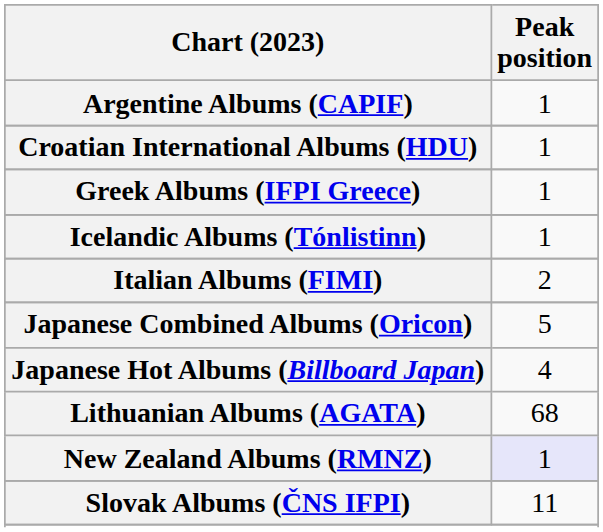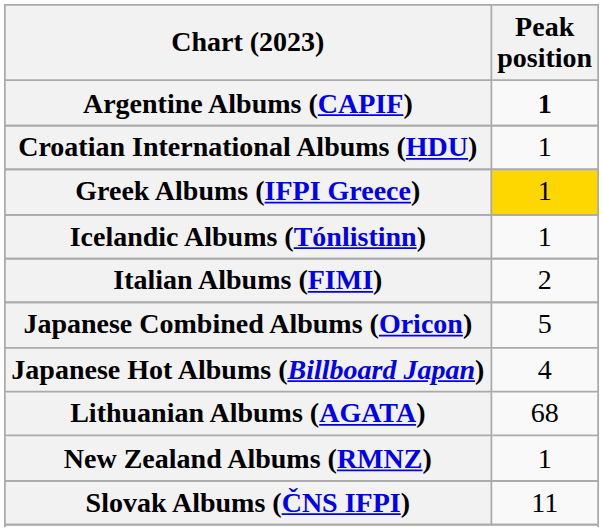(545, 102) normal -> (545, 102) bold
(545, 191) no background -> (545, 191) gold background
(545, 457) lavender background -> (545, 457) no background
